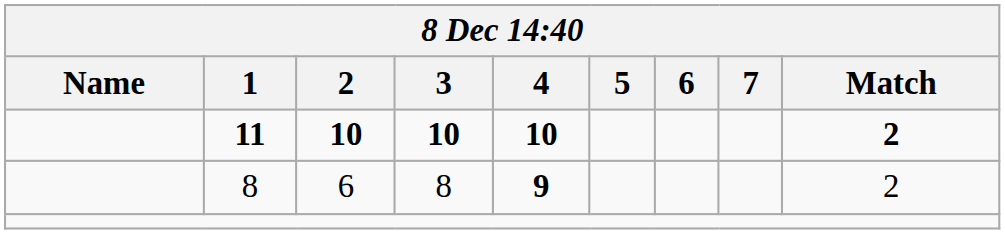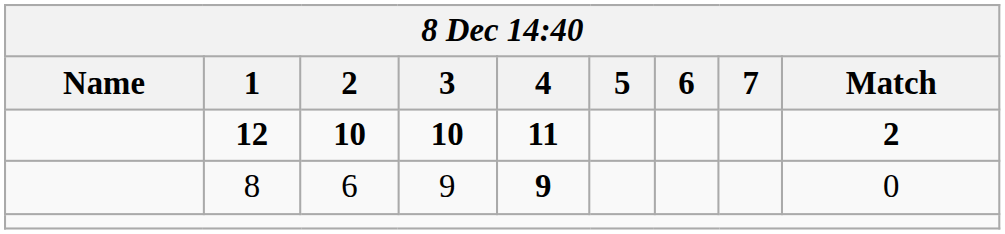(250, 134) 11 -> (252, 134) 12
(541, 134) 10 -> (543, 134) 11
(444, 186) 8 -> (447, 186) 9
(891, 186) 2 -> (891, 186) 0
